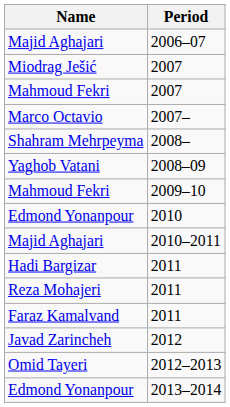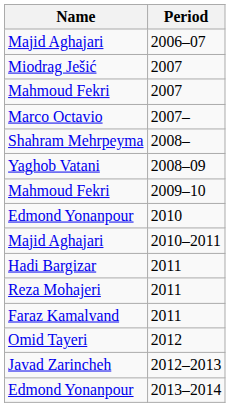(60, 340) Javad Zarincheh -> (48, 340) Omid Tayeri
(48, 365) Omid Tayeri -> (60, 365) Javad Zarincheh
